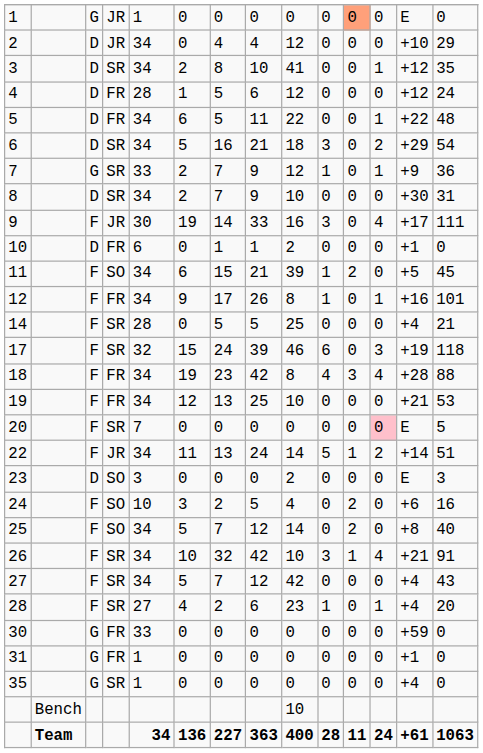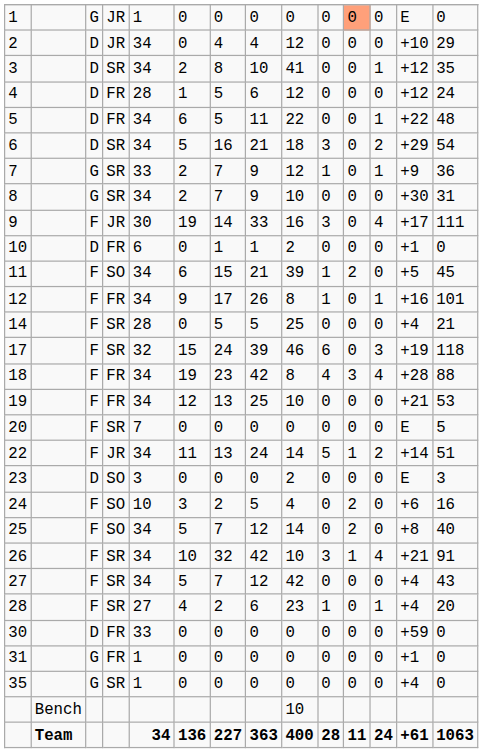(94, 197) D -> (94, 197) G
(379, 428) pink background -> (379, 428) no background
(94, 633) G -> (94, 633) D
